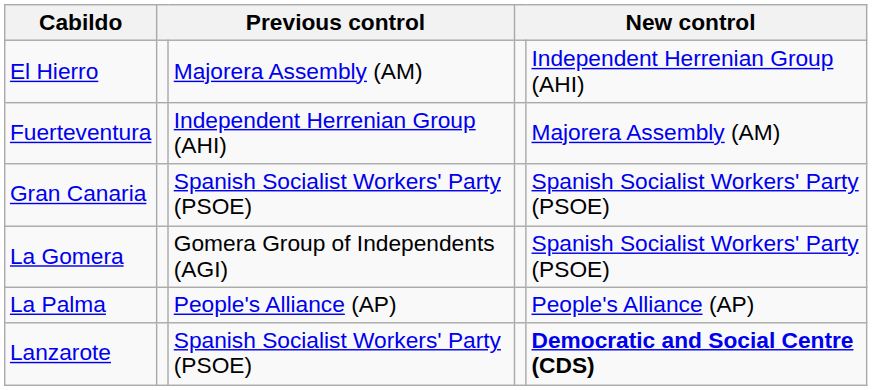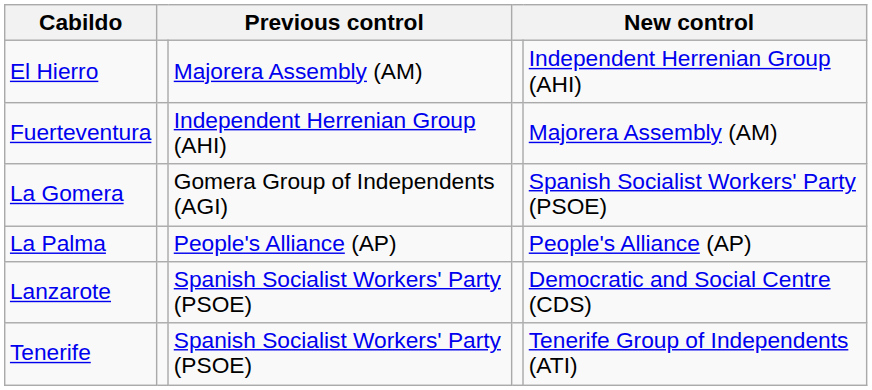- row: (78, 194)
(693, 353) bold -> (680, 292) normal
+ row: (50, 353)
